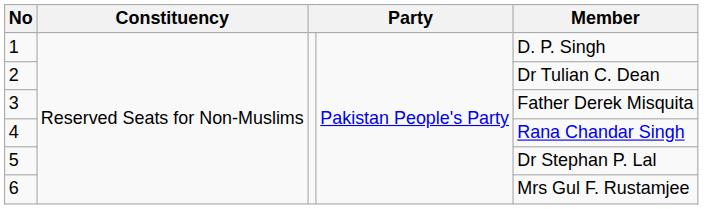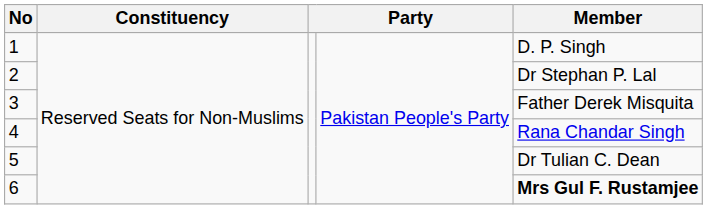(588, 75) Dr Tulian C. Dean -> (587, 75) Dr Stephan P. Lal
(587, 160) Dr Stephan P. Lal -> (588, 160) Dr Tulian C. Dean
(603, 189) normal -> (608, 189) bold
